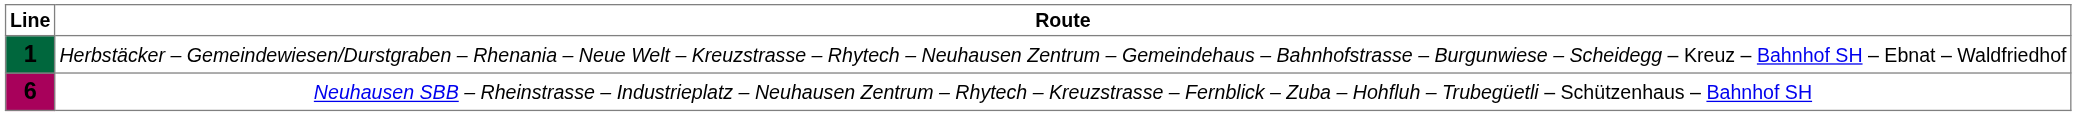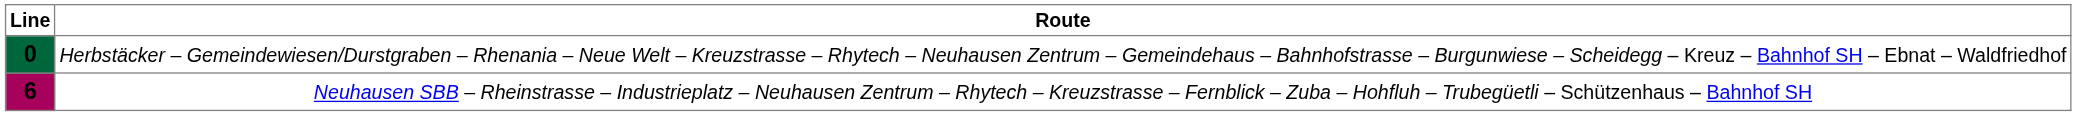(30, 54) 1 -> (30, 54) 0
